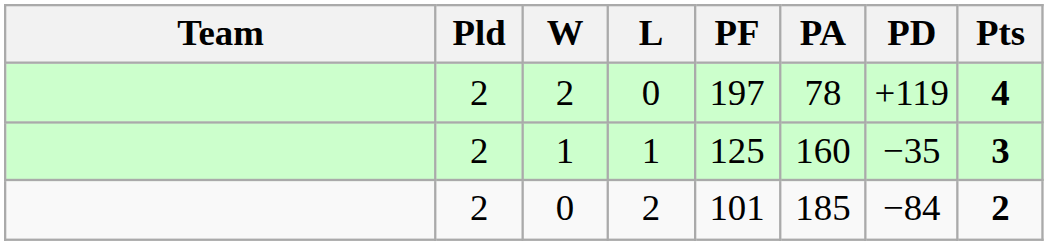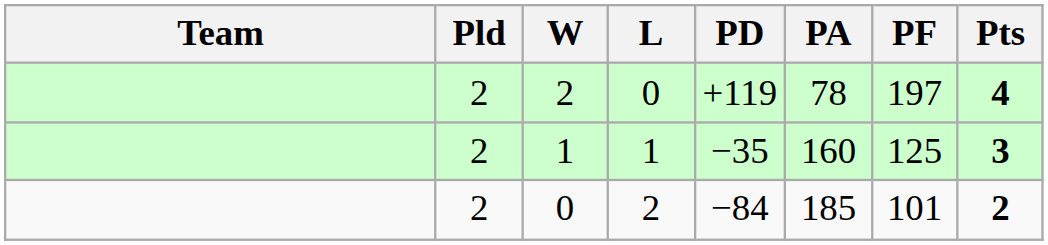columns swapped: (737, 33) <-> (912, 33)
